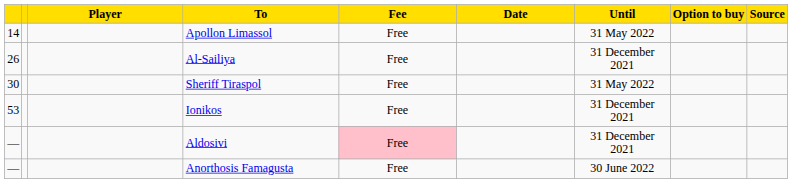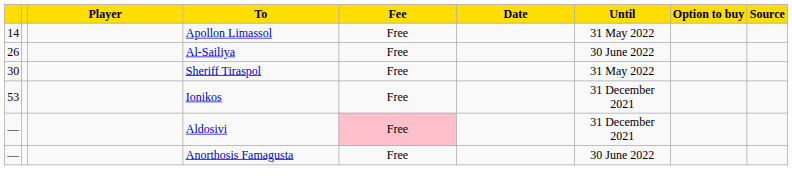(622, 58) 31 December 2021 -> (622, 52) 30 June 2022
